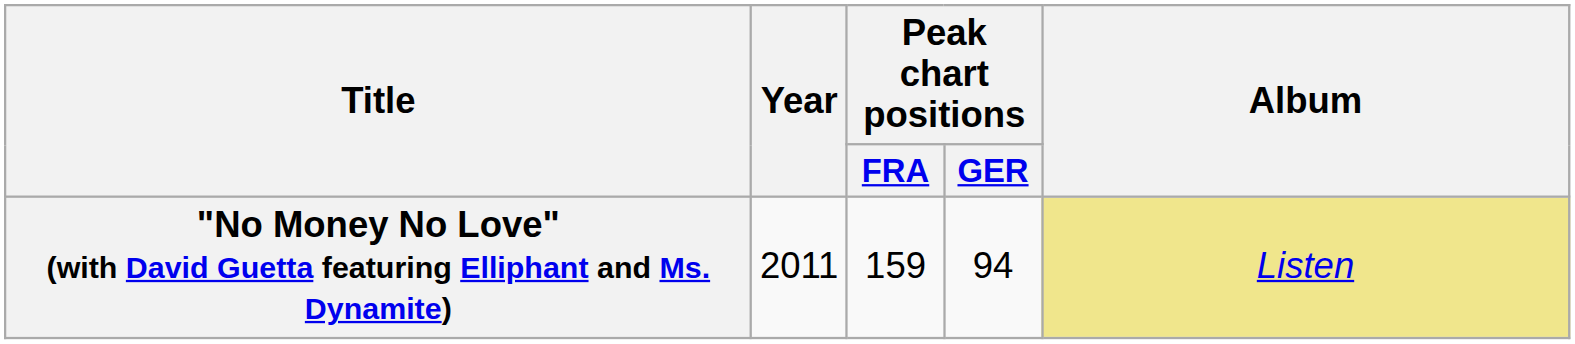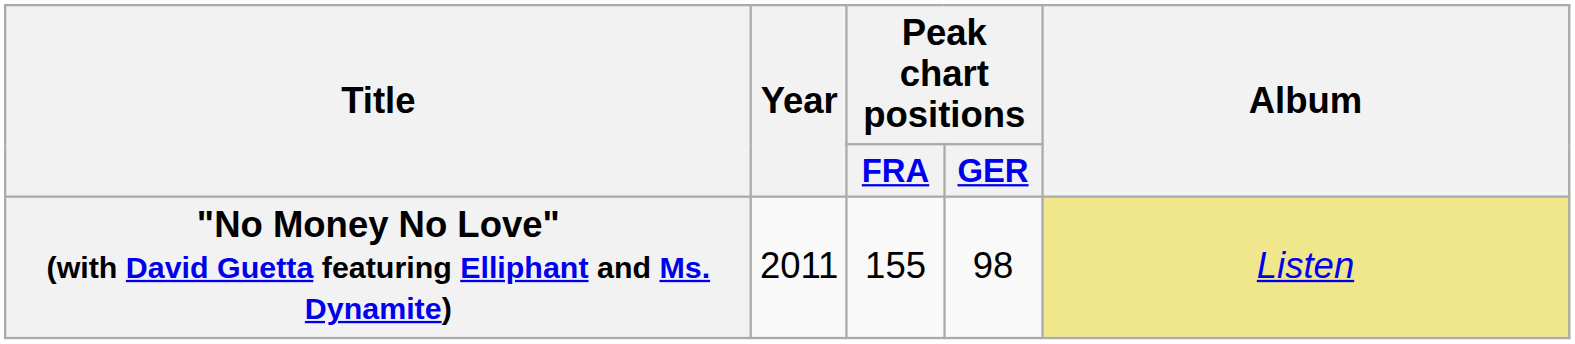(896, 266) 159 -> (896, 266) 155
(993, 266) 94 -> (993, 266) 98
